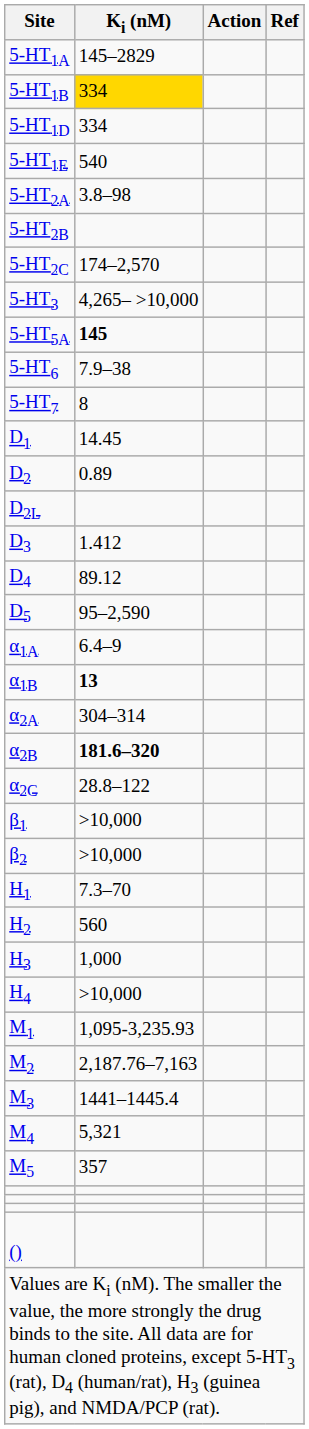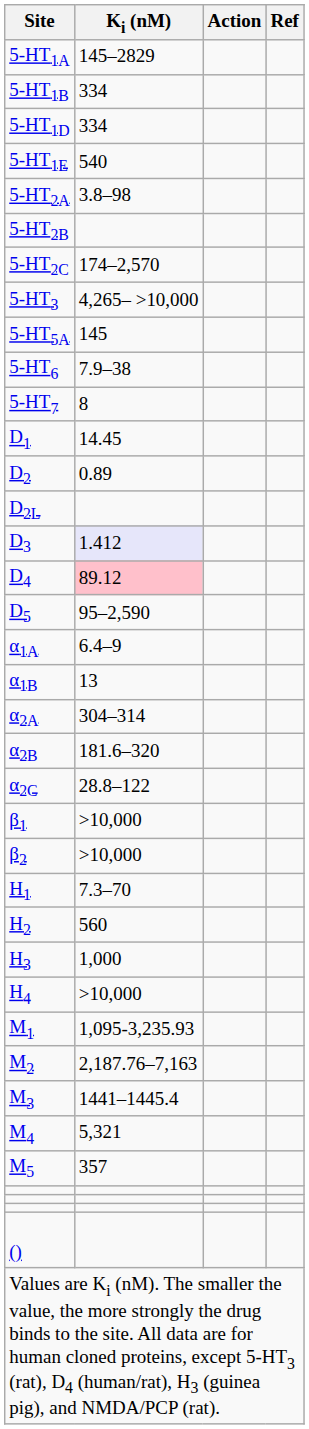(93, 91) gold background -> (93, 91) no background
(93, 334) bold -> (93, 334) normal
(100, 542) no background -> (100, 542) lavender background
(100, 577) no background -> (100, 577) pink background
(88, 681) bold -> (88, 681) normal
(119, 750) bold -> (119, 750) normal
